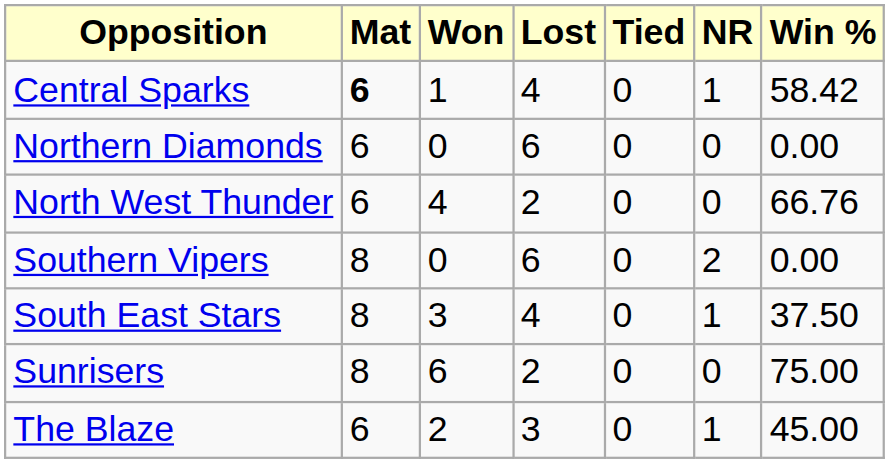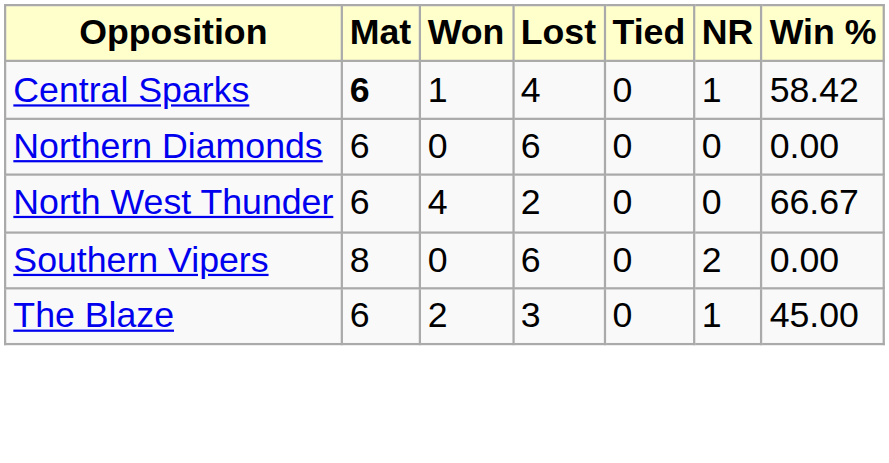(814, 202) 66.76 -> (814, 202) 66.67
- row: (147, 315)
- row: (89, 372)
